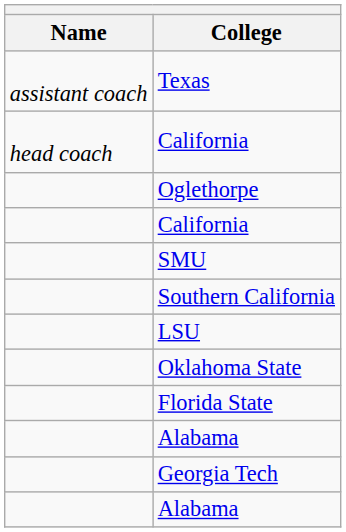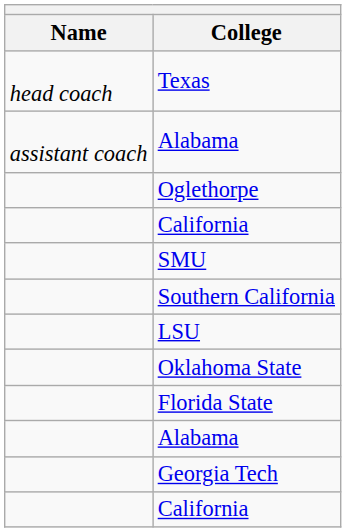(79, 93) assistant coach -> (61, 93) head coach
(61, 154) head coach -> (79, 154) assistant coach
(203, 141) California -> (198, 141) Alabama
(198, 509) Alabama -> (203, 509) California
